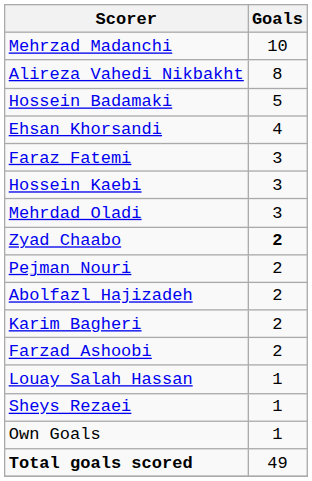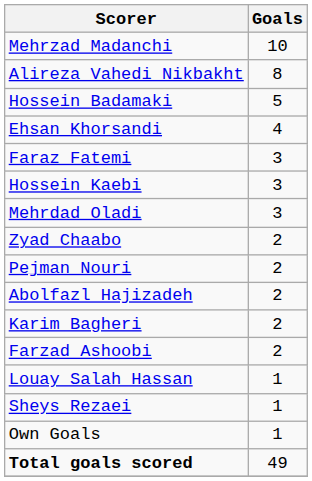(277, 241) bold -> (277, 241) normal
